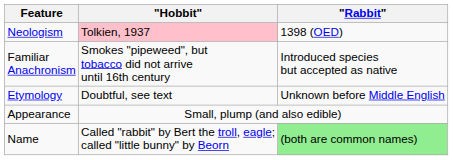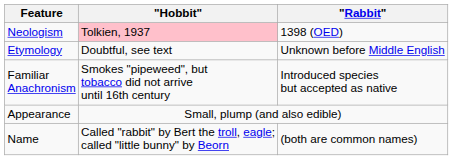rows swapped: (35, 95) <-> (42, 63)
(349, 139) lightgreen background -> (349, 139) no background
